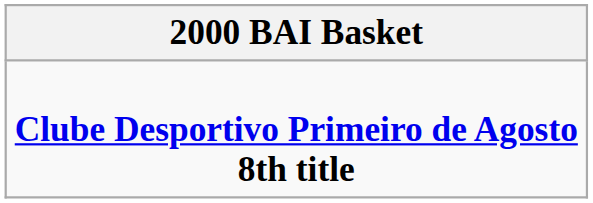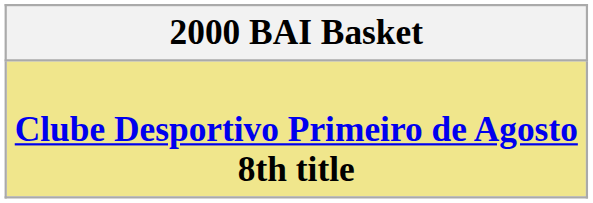(296, 148) no background -> (296, 148) khaki background
